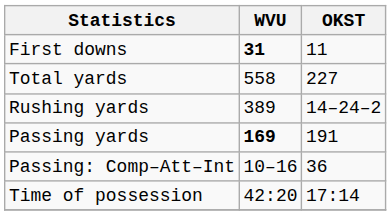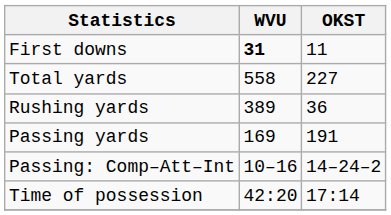(344, 108) 14–24–2 -> (317, 108) 36
(260, 137) bold -> (260, 137) normal
(317, 166) 36 -> (344, 166) 14–24–2
